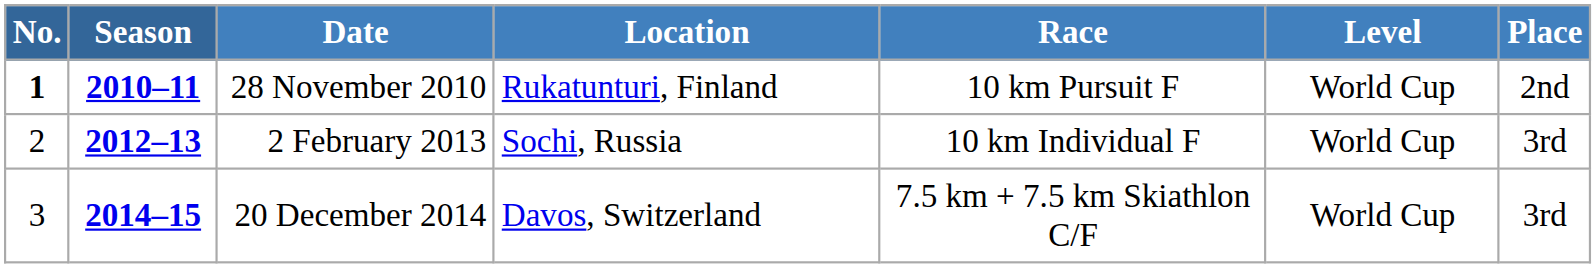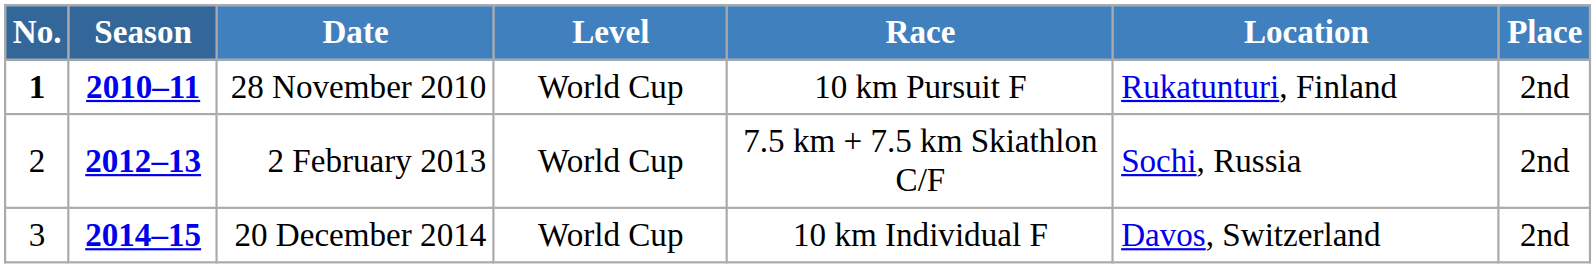columns swapped: (687, 32) <-> (1383, 32)
(1073, 141) 10 km Individual F -> (920, 160) 7.5 km + 7.5 km Skiathlon C/F
(1545, 141) 3rd -> (1545, 160) 2nd
(1073, 215) 7.5 km + 7.5 km Skiathlon C/F -> (920, 235) 10 km Individual F
(1545, 215) 3rd -> (1545, 235) 2nd
